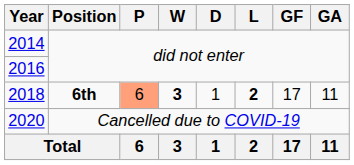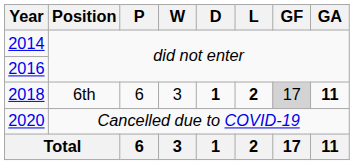(84, 95) bold -> (84, 95) normal
(139, 95) lightsalmon background -> (139, 95) no background
(177, 95) bold -> (177, 95) normal
(216, 95) normal -> (216, 95) bold
(292, 95) no background -> (292, 95) lightgrey background
(330, 95) normal -> (330, 95) bold
